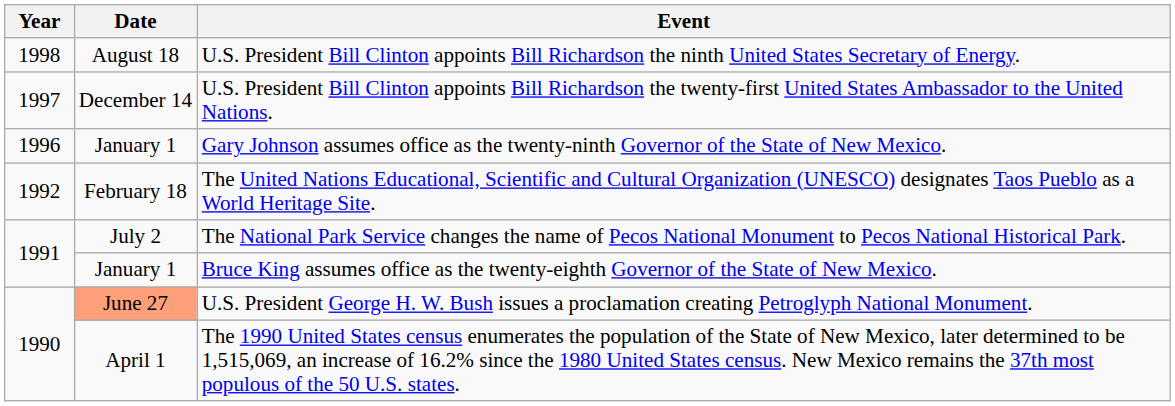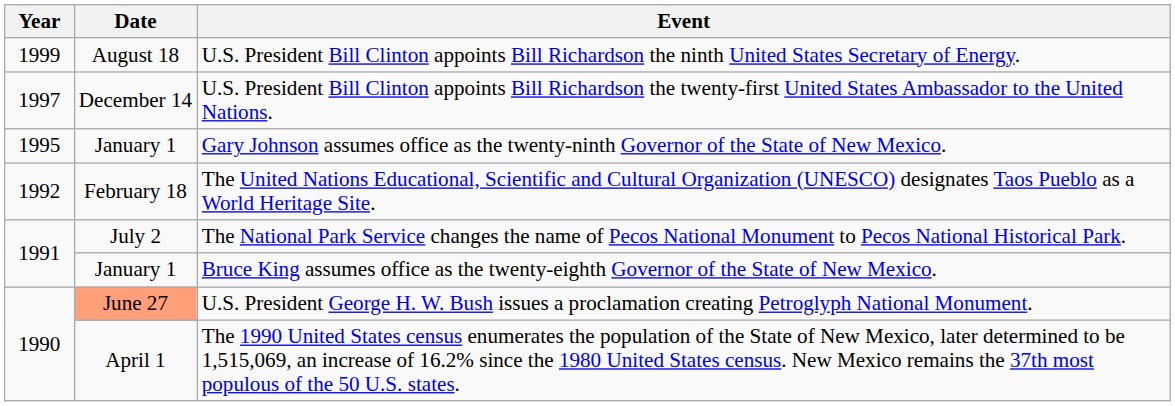(39, 54) 1998 -> (39, 54) 1999
(39, 145) 1996 -> (39, 145) 1995
